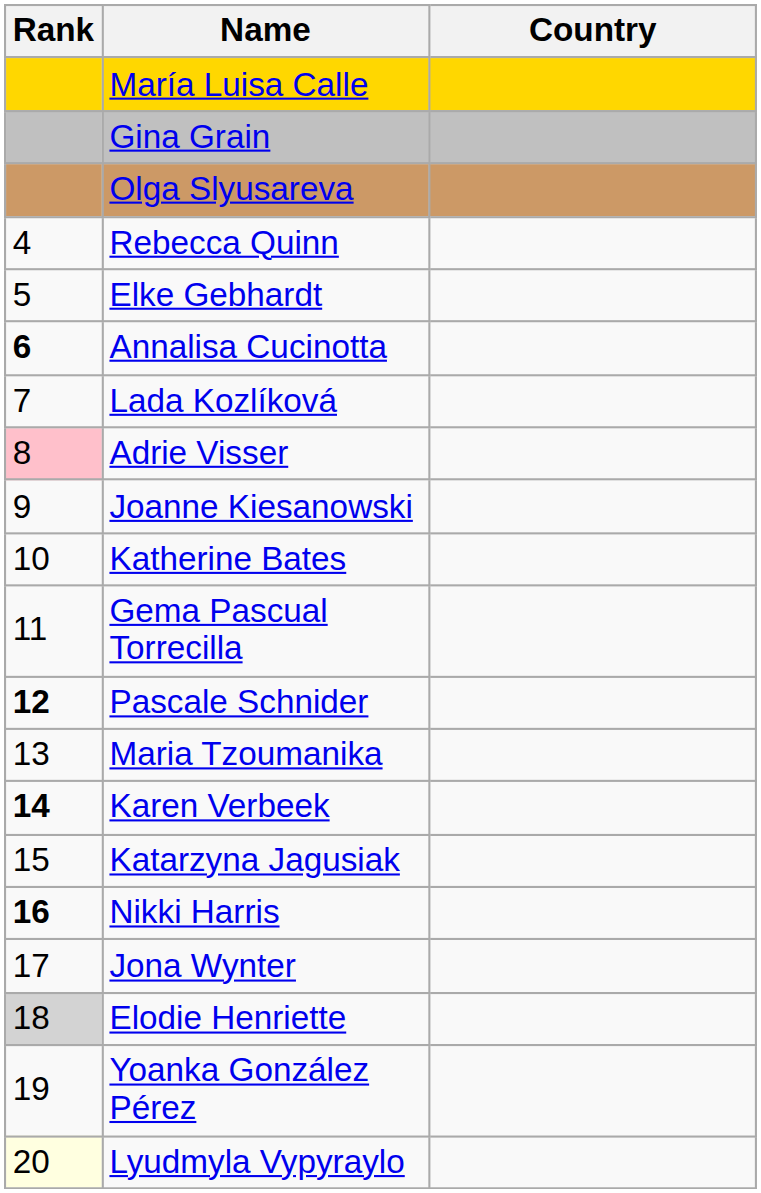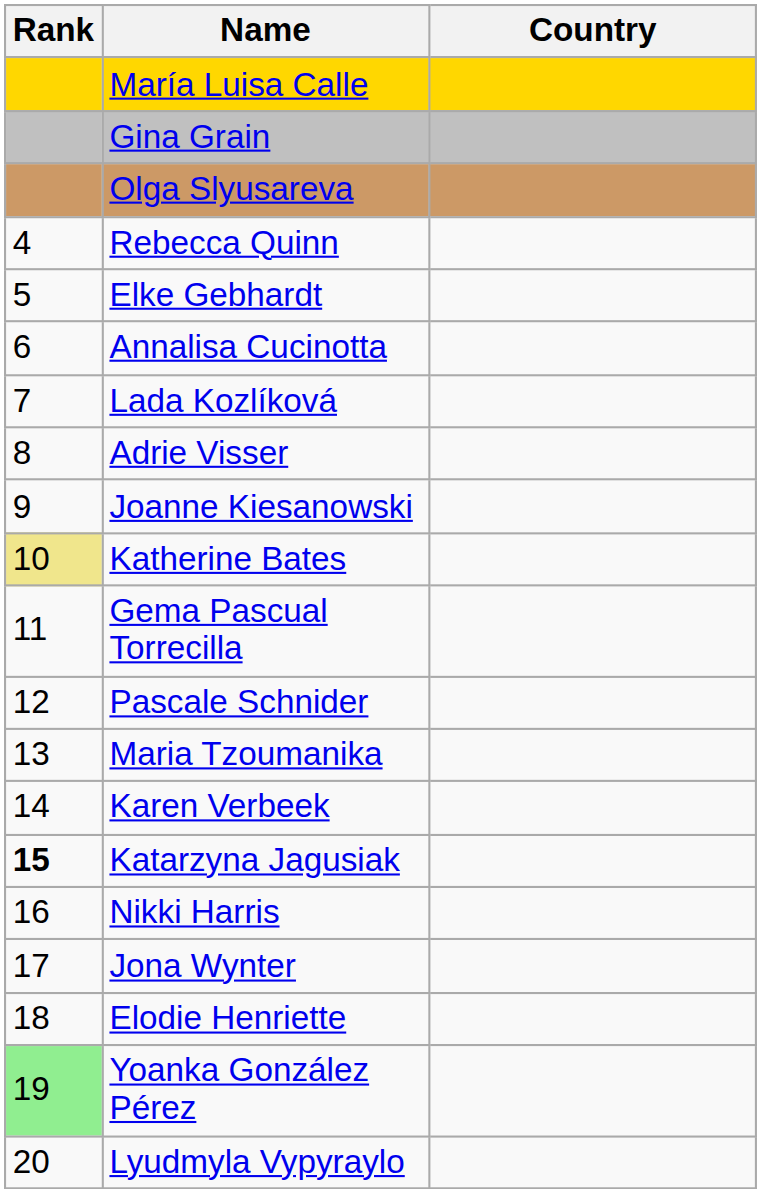(22, 347) bold -> (22, 347) normal
(22, 453) pink background -> (22, 453) no background
(31, 558) no background -> (31, 558) khaki background
(31, 701) bold -> (31, 701) normal
(31, 807) bold -> (31, 807) normal
(31, 860) normal -> (31, 860) bold
(31, 912) bold -> (31, 912) normal
(31, 1018) lightgrey background -> (31, 1018) no background
(31, 1089) no background -> (31, 1089) lightgreen background
(31, 1161) lightyellow background -> (31, 1161) no background
